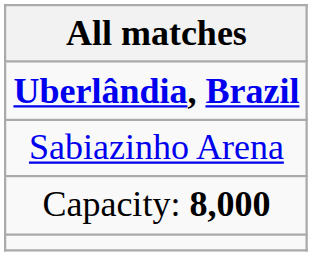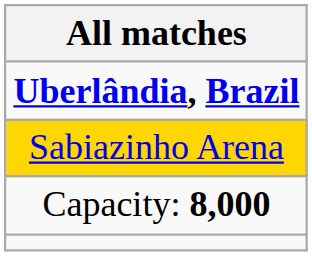(156, 147) no background -> (156, 147) gold background
